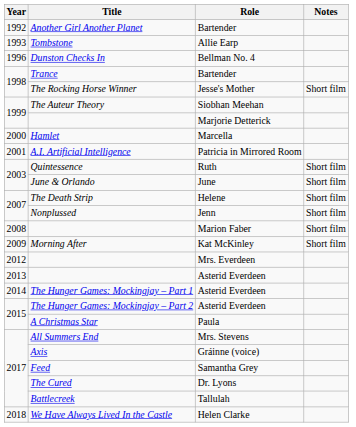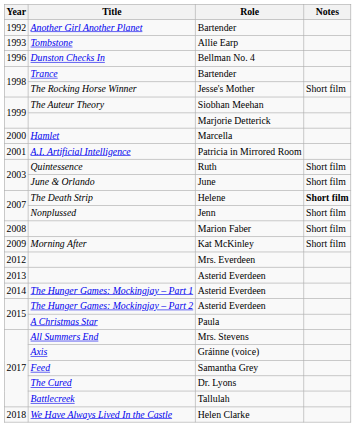(326, 197) normal -> (327, 197) bold
